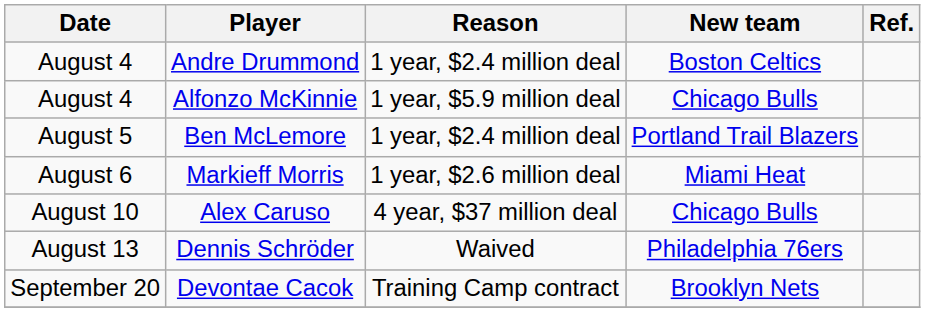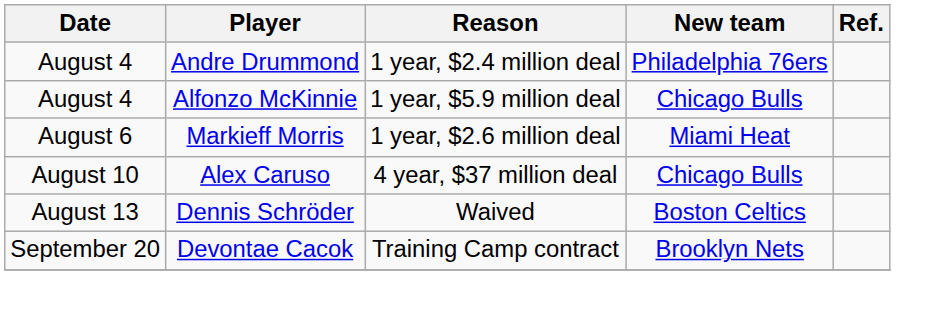(745, 61) Boston Celtics -> (730, 61) Philadelphia 76ers
- row: (265, 136)
(745, 250) Philadelphia 76ers -> (730, 212) Boston Celtics
